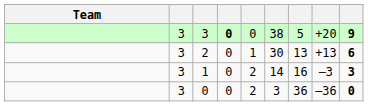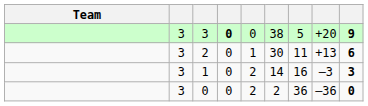(300, 53) 13 -> (300, 53) 11
(277, 91) 3 -> (277, 91) 2
